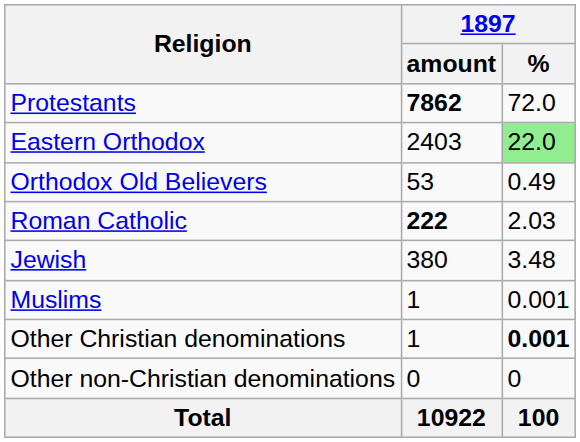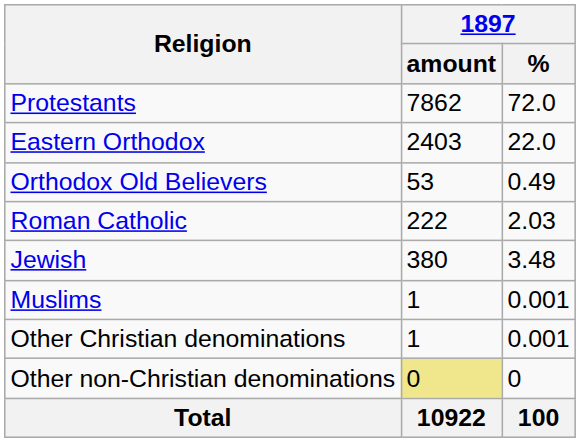(434, 102) bold -> (434, 102) normal
(532, 142) lightgreen background -> (532, 142) no background
(427, 220) bold -> (427, 220) normal
(539, 338) bold -> (539, 338) normal
(413, 378) no background -> (413, 378) khaki background
